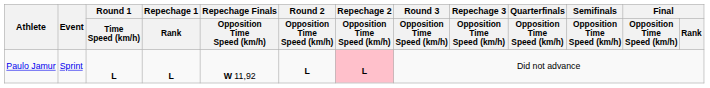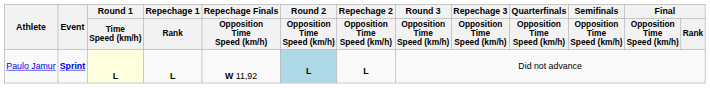(71, 67) normal -> (72, 67) bold
(114, 76) no background -> (115, 76) lightyellow background
(307, 72) no background -> (309, 72) lightblue background
(364, 72) pink background -> (366, 72) no background
